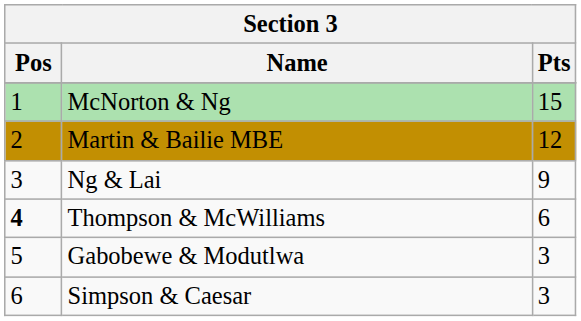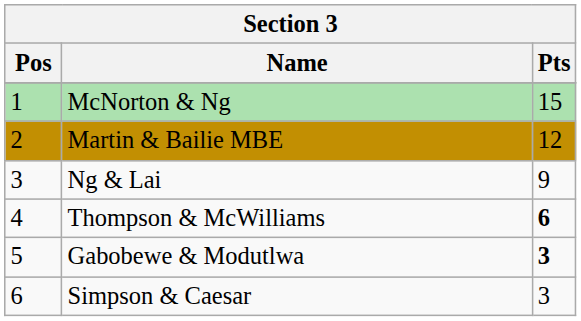(17, 218) bold -> (17, 218) normal
(544, 218) normal -> (544, 218) bold
(544, 256) normal -> (544, 256) bold
